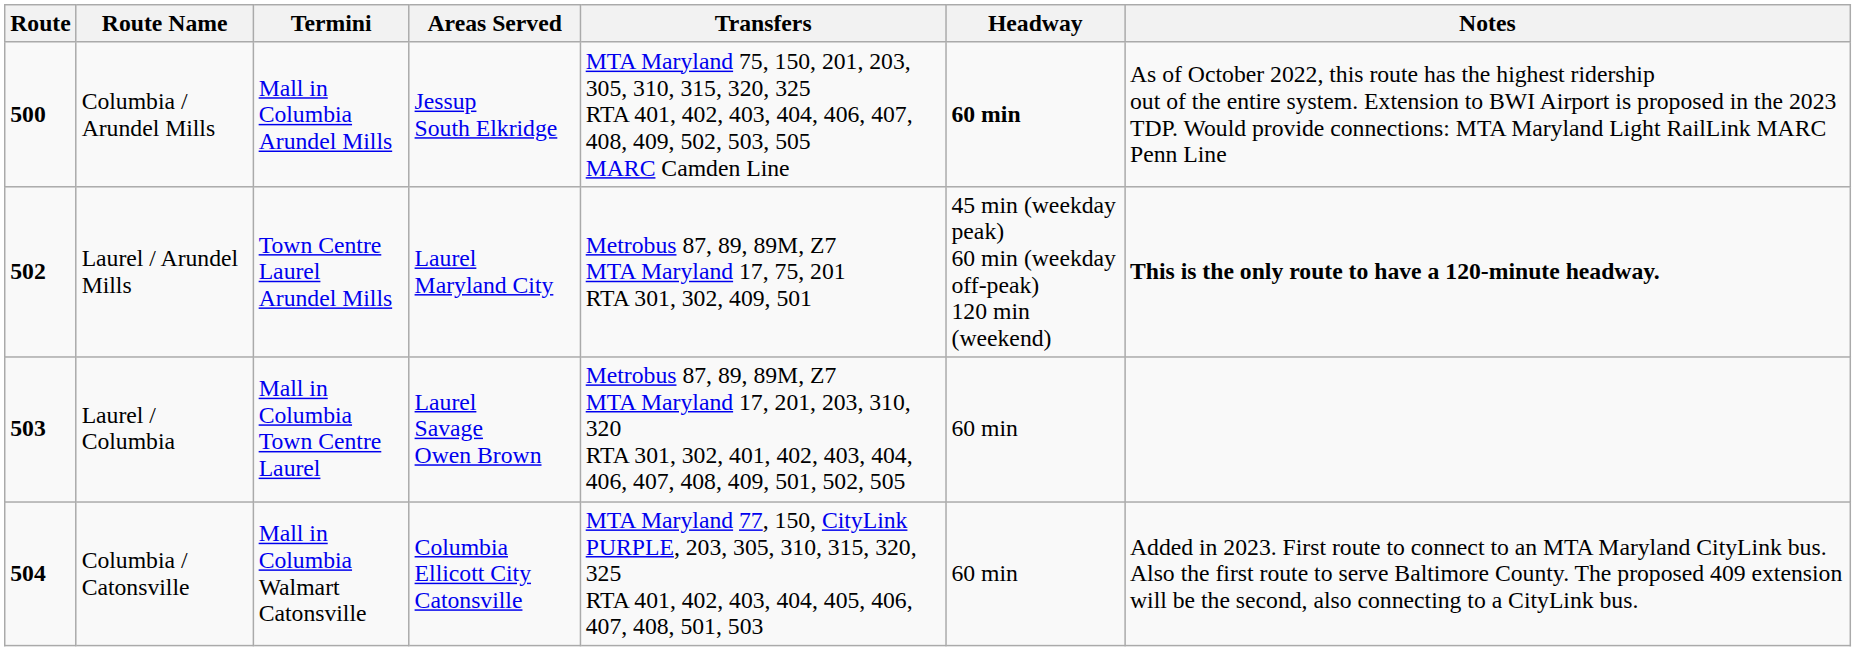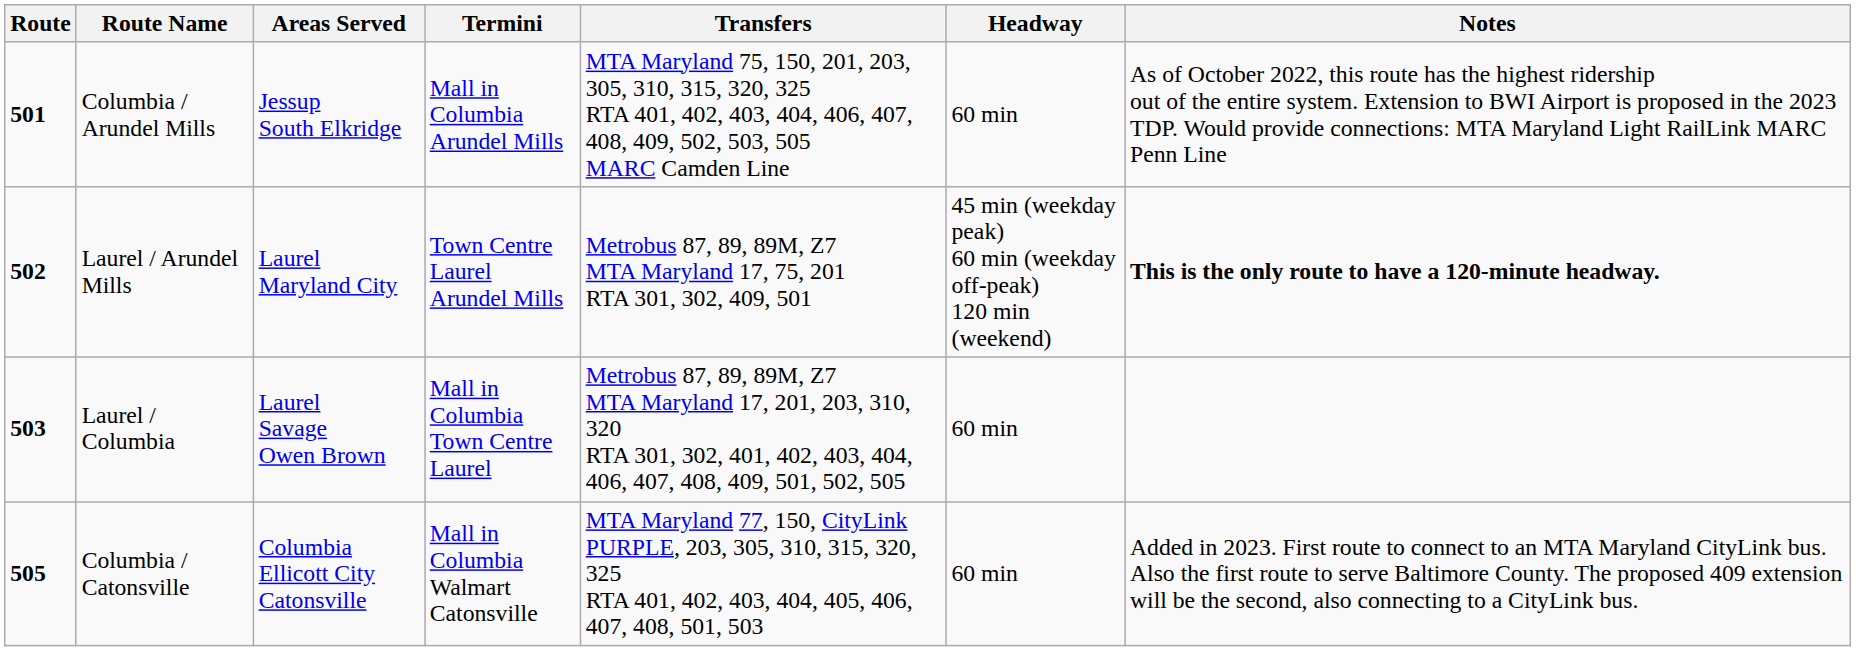columns swapped: (331, 23) <-> (495, 23)
(28, 114) 500 -> (28, 114) 501
(986, 114) bold -> (985, 114) normal
(28, 573) 504 -> (28, 573) 505
